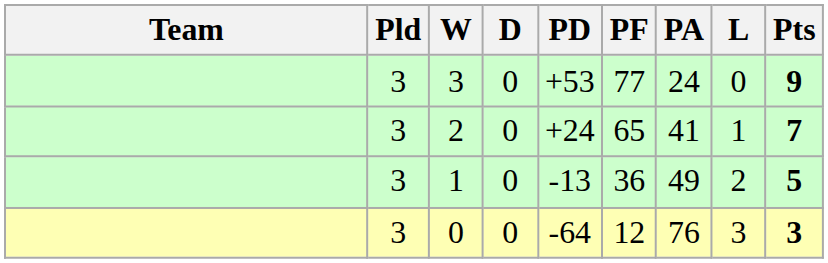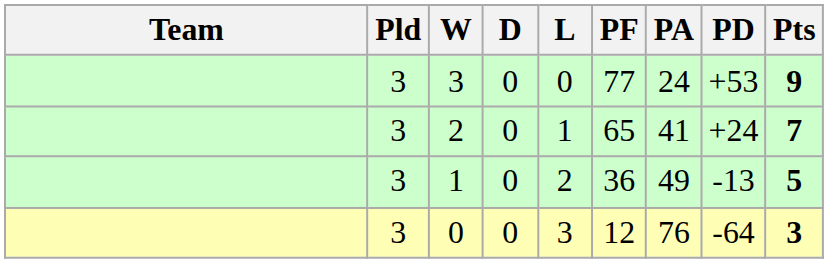columns swapped: (739, 29) <-> (570, 29)
